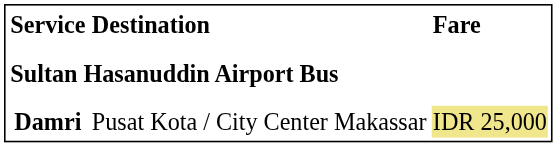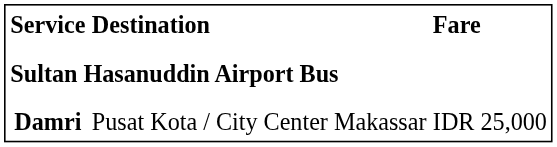(490, 121) khaki background -> (490, 121) no background
